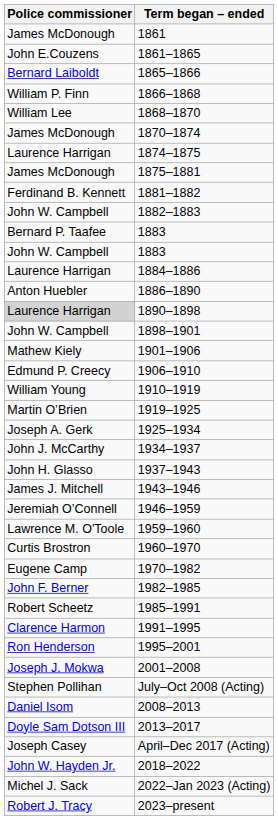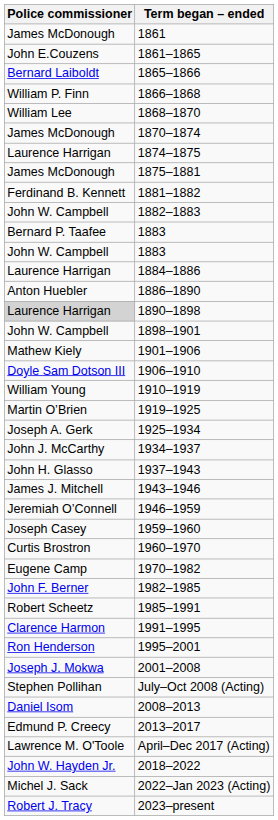(59, 370) Edmund P. Creecy -> (66, 370) Doyle Sam Dotson III
(66, 529) Lawrence M. O'Toole -> (47, 529) Joseph Casey
(66, 726) Doyle Sam Dotson III -> (59, 726) Edmund P. Creecy
(47, 746) Joseph Casey -> (66, 746) Lawrence M. O'Toole
